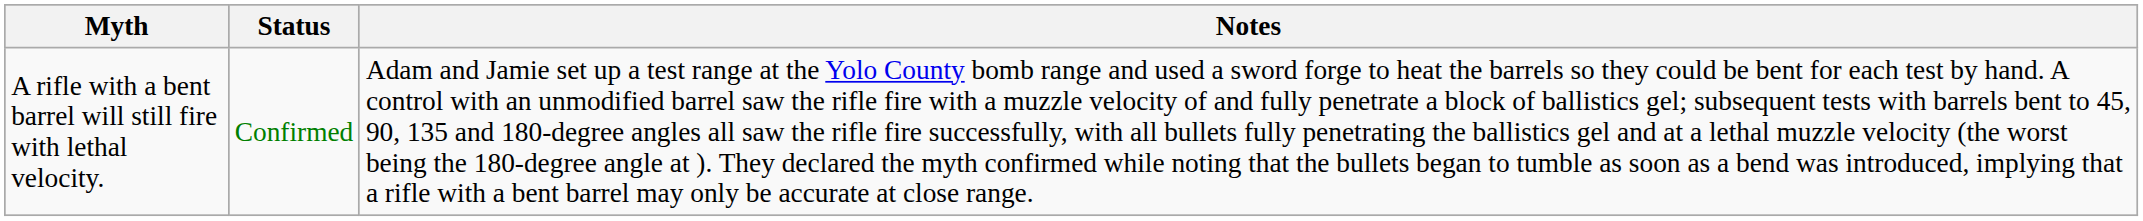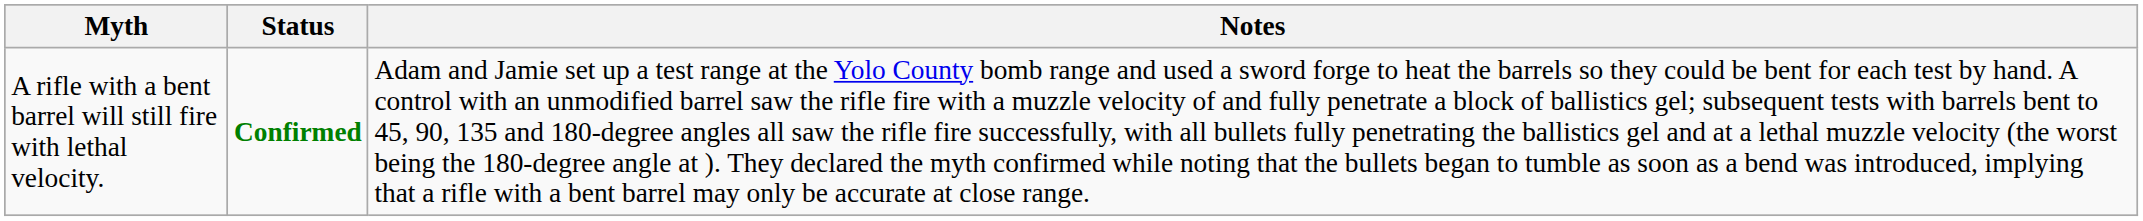(294, 131) normal -> (298, 131) bold
